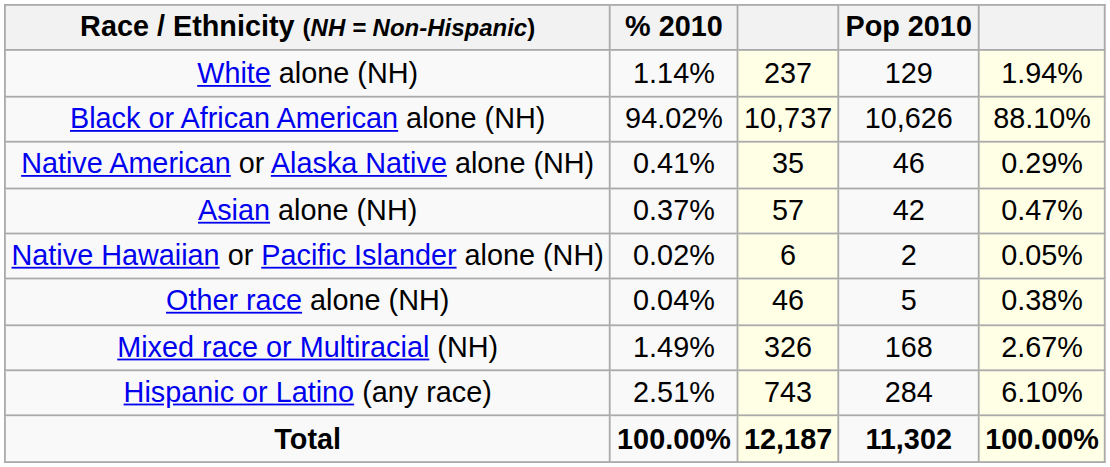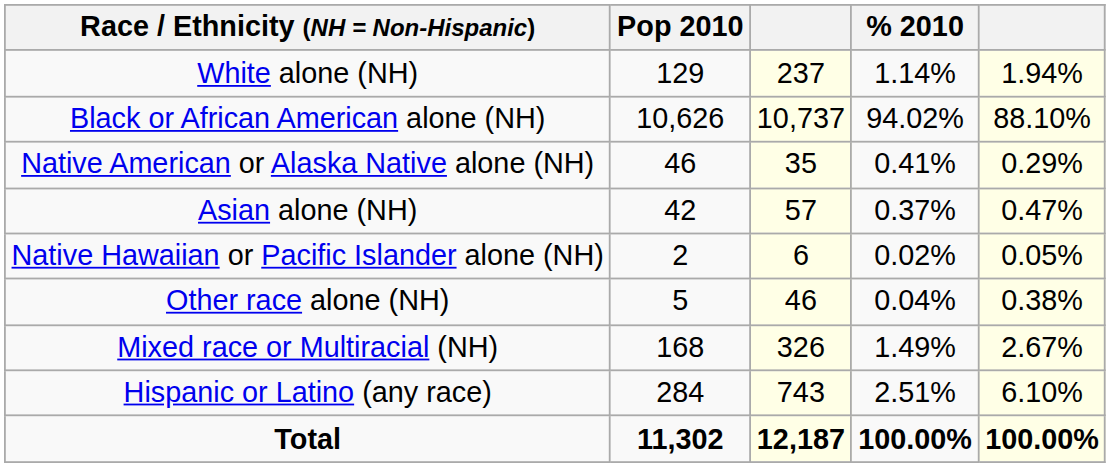columns swapped: (909, 27) <-> (674, 27)
